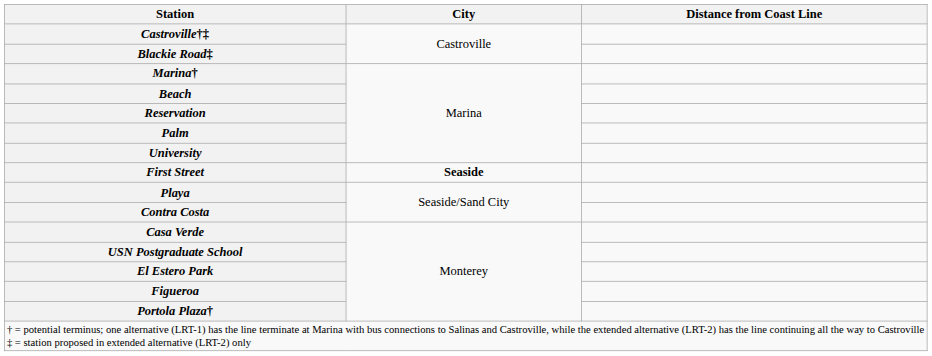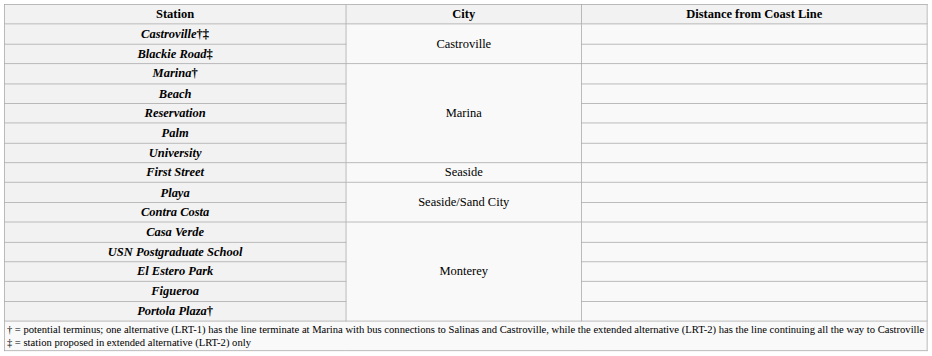(464, 172) bold -> (464, 172) normal
